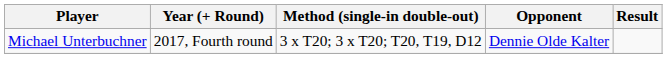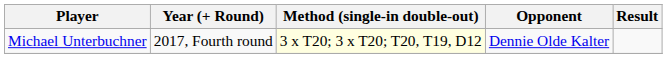(381, 41) no background -> (381, 41) lightyellow background
